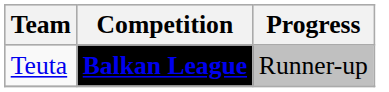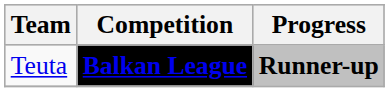(313, 65) normal -> (319, 65) bold
